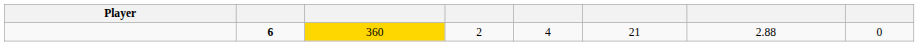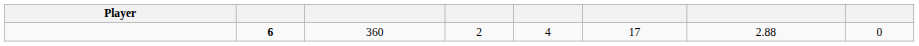(375, 31) gold background -> (375, 31) no background
(635, 31) 21 -> (635, 31) 17
